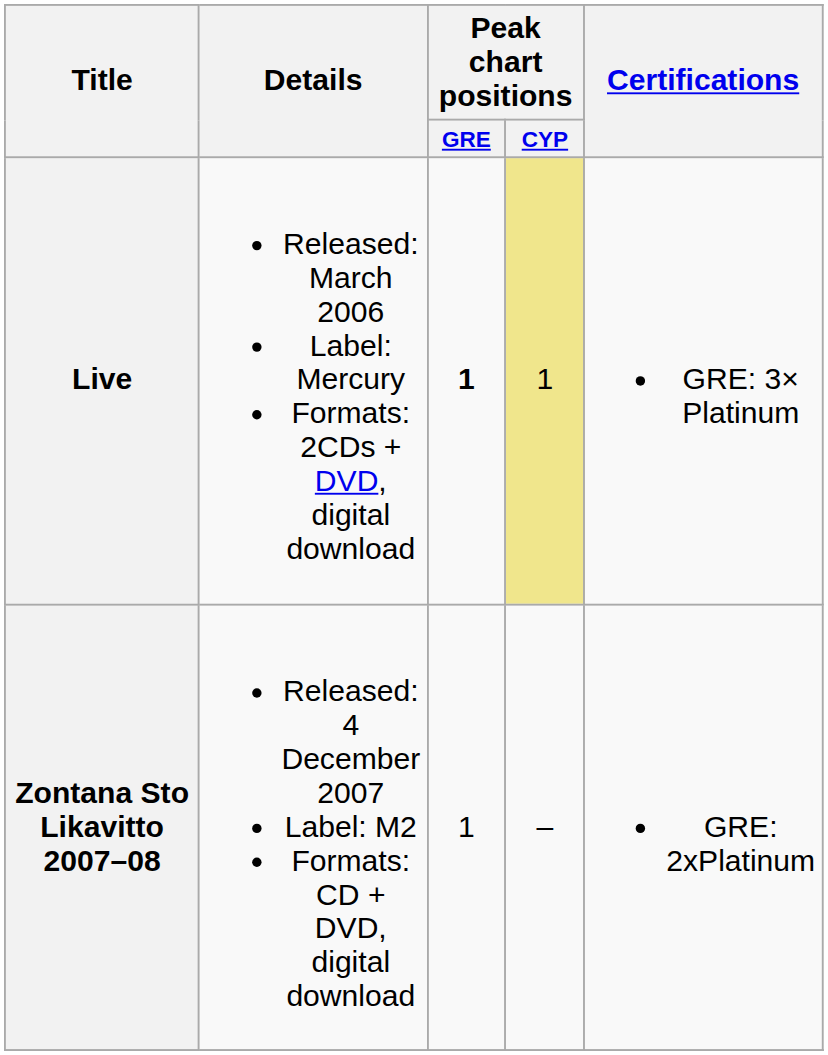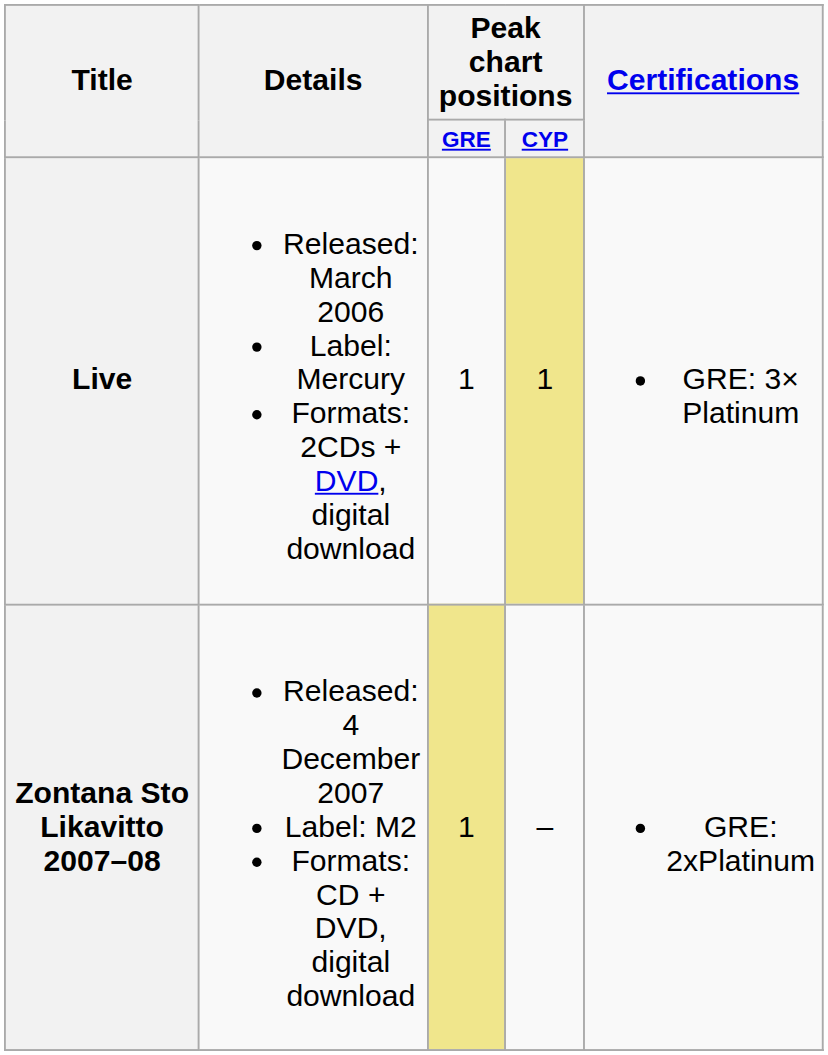(466, 380) bold -> (466, 380) normal
(466, 826) no background -> (466, 826) khaki background
